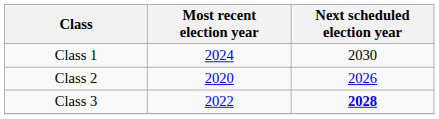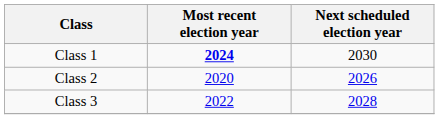(219, 55) normal -> (219, 55) bold
(362, 101) bold -> (362, 101) normal
